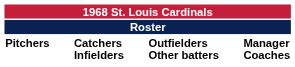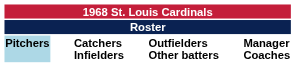(27, 43) no background -> (27, 43) lightblue background
